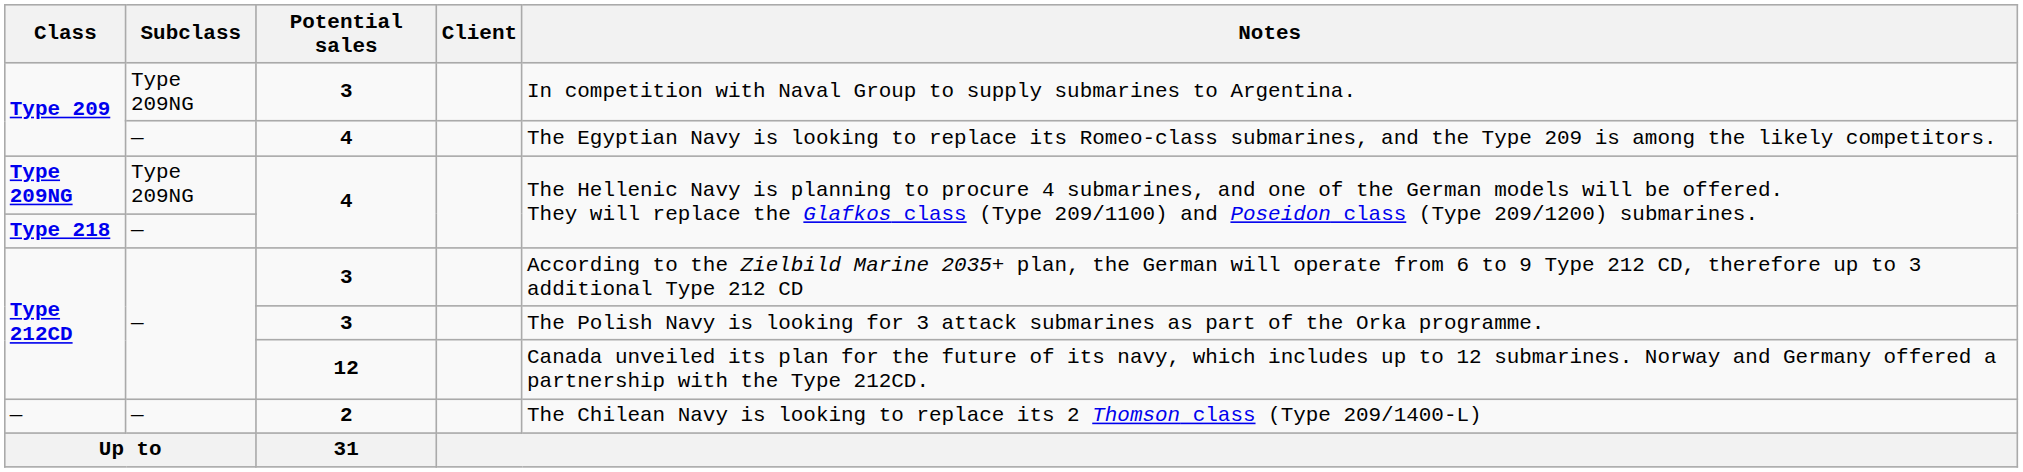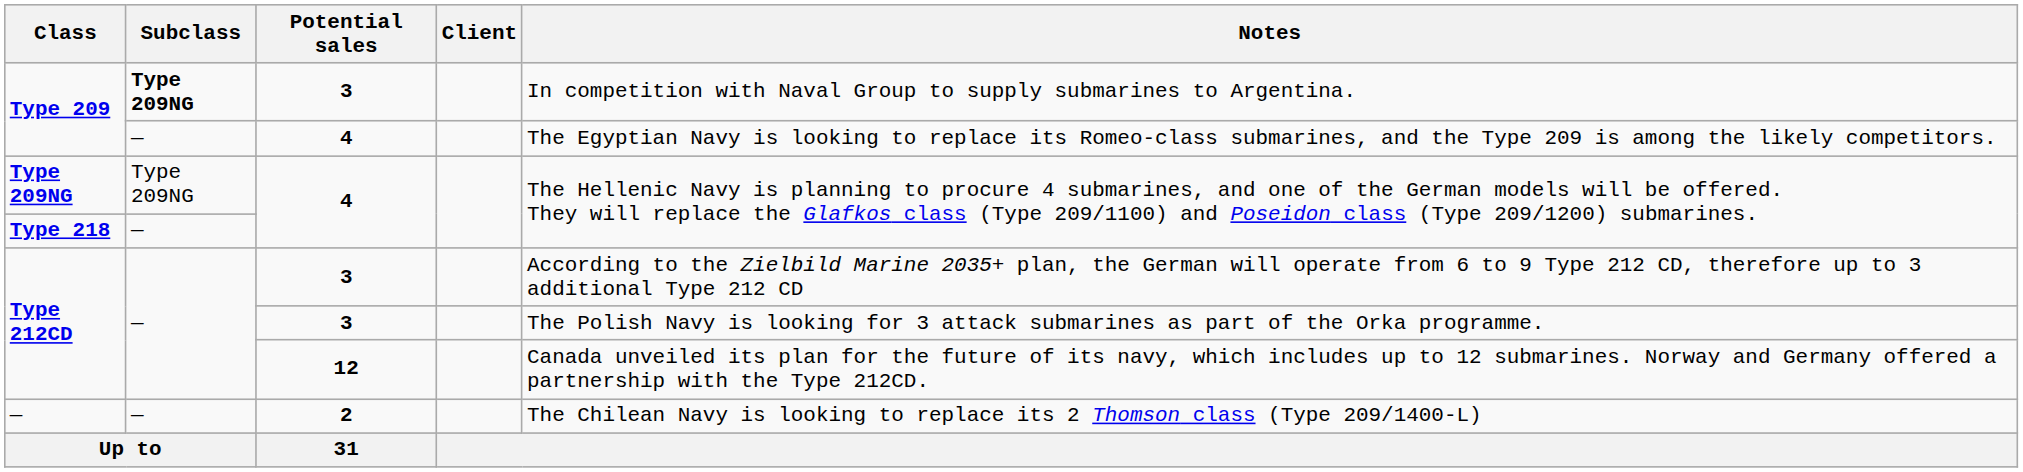(162, 92) normal -> (162, 92) bold
